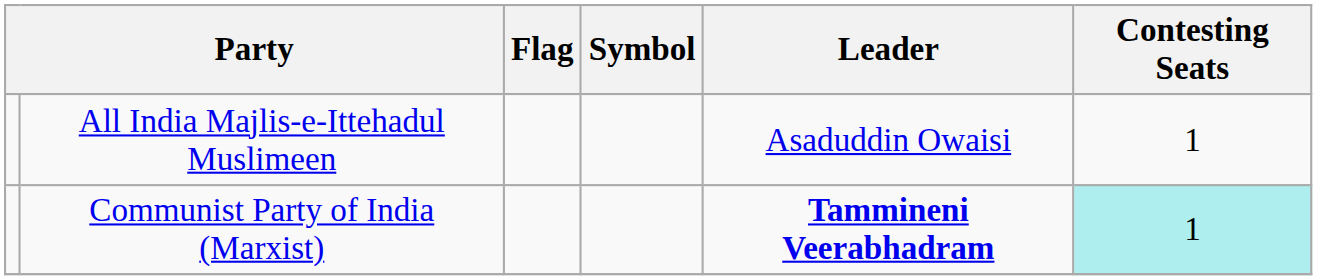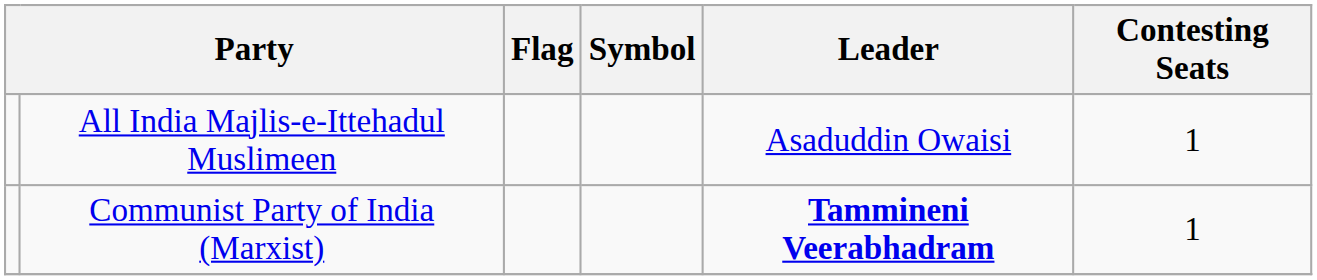(1192, 228) paleturquoise background -> (1192, 228) no background
